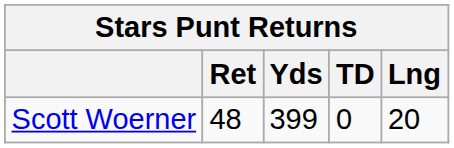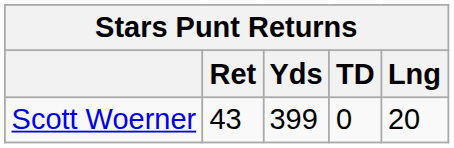(226, 119) 48 -> (226, 119) 43
